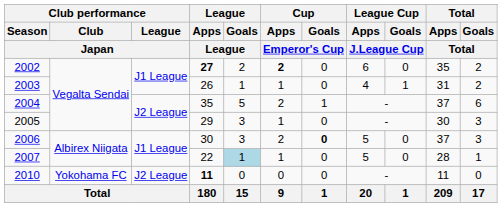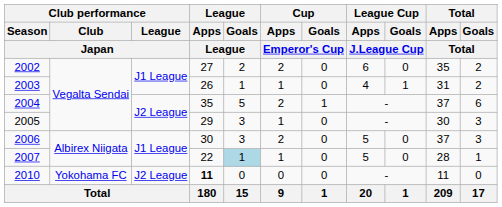(207, 67) bold -> (207, 67) normal
(281, 67) bold -> (281, 67) normal
(324, 139) bold -> (324, 139) normal
